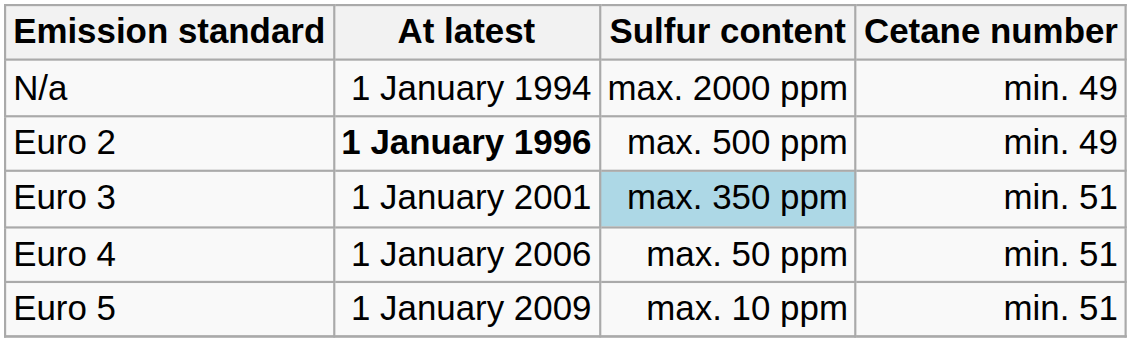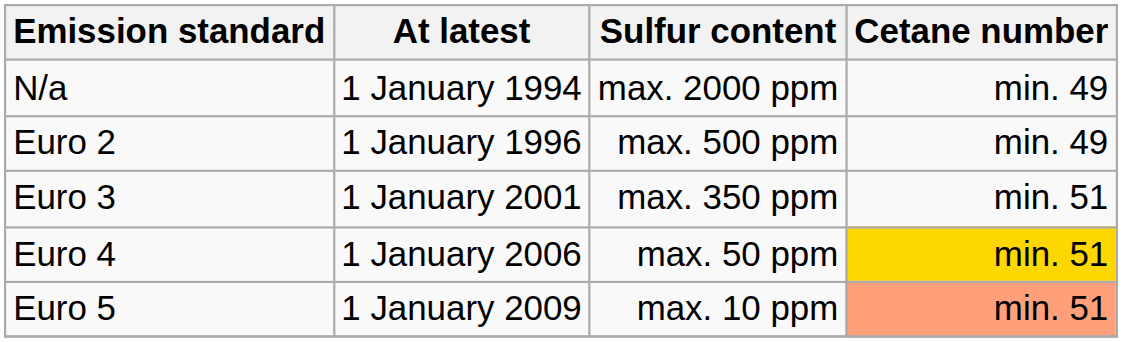(466, 142) bold -> (462, 142) normal
(737, 198) lightblue background -> (728, 198) no background
(1061, 253) no background -> (1051, 253) gold background
(1061, 308) no background -> (1051, 308) lightsalmon background
